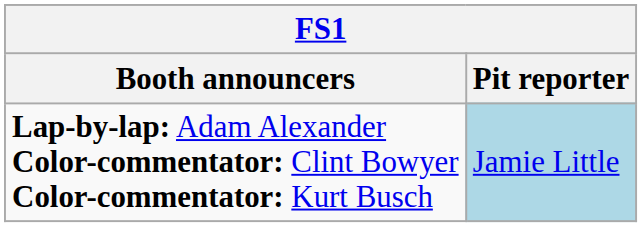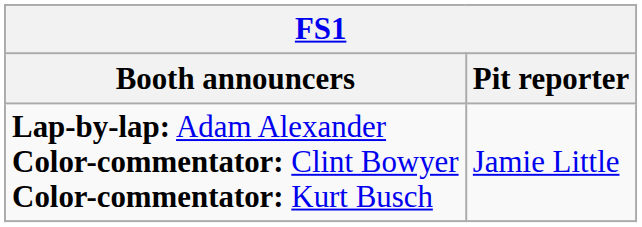(546, 161) lightblue background -> (546, 161) no background
